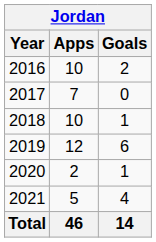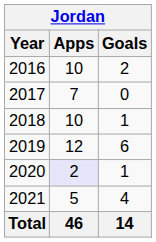(74, 172) no background -> (74, 172) lavender background
